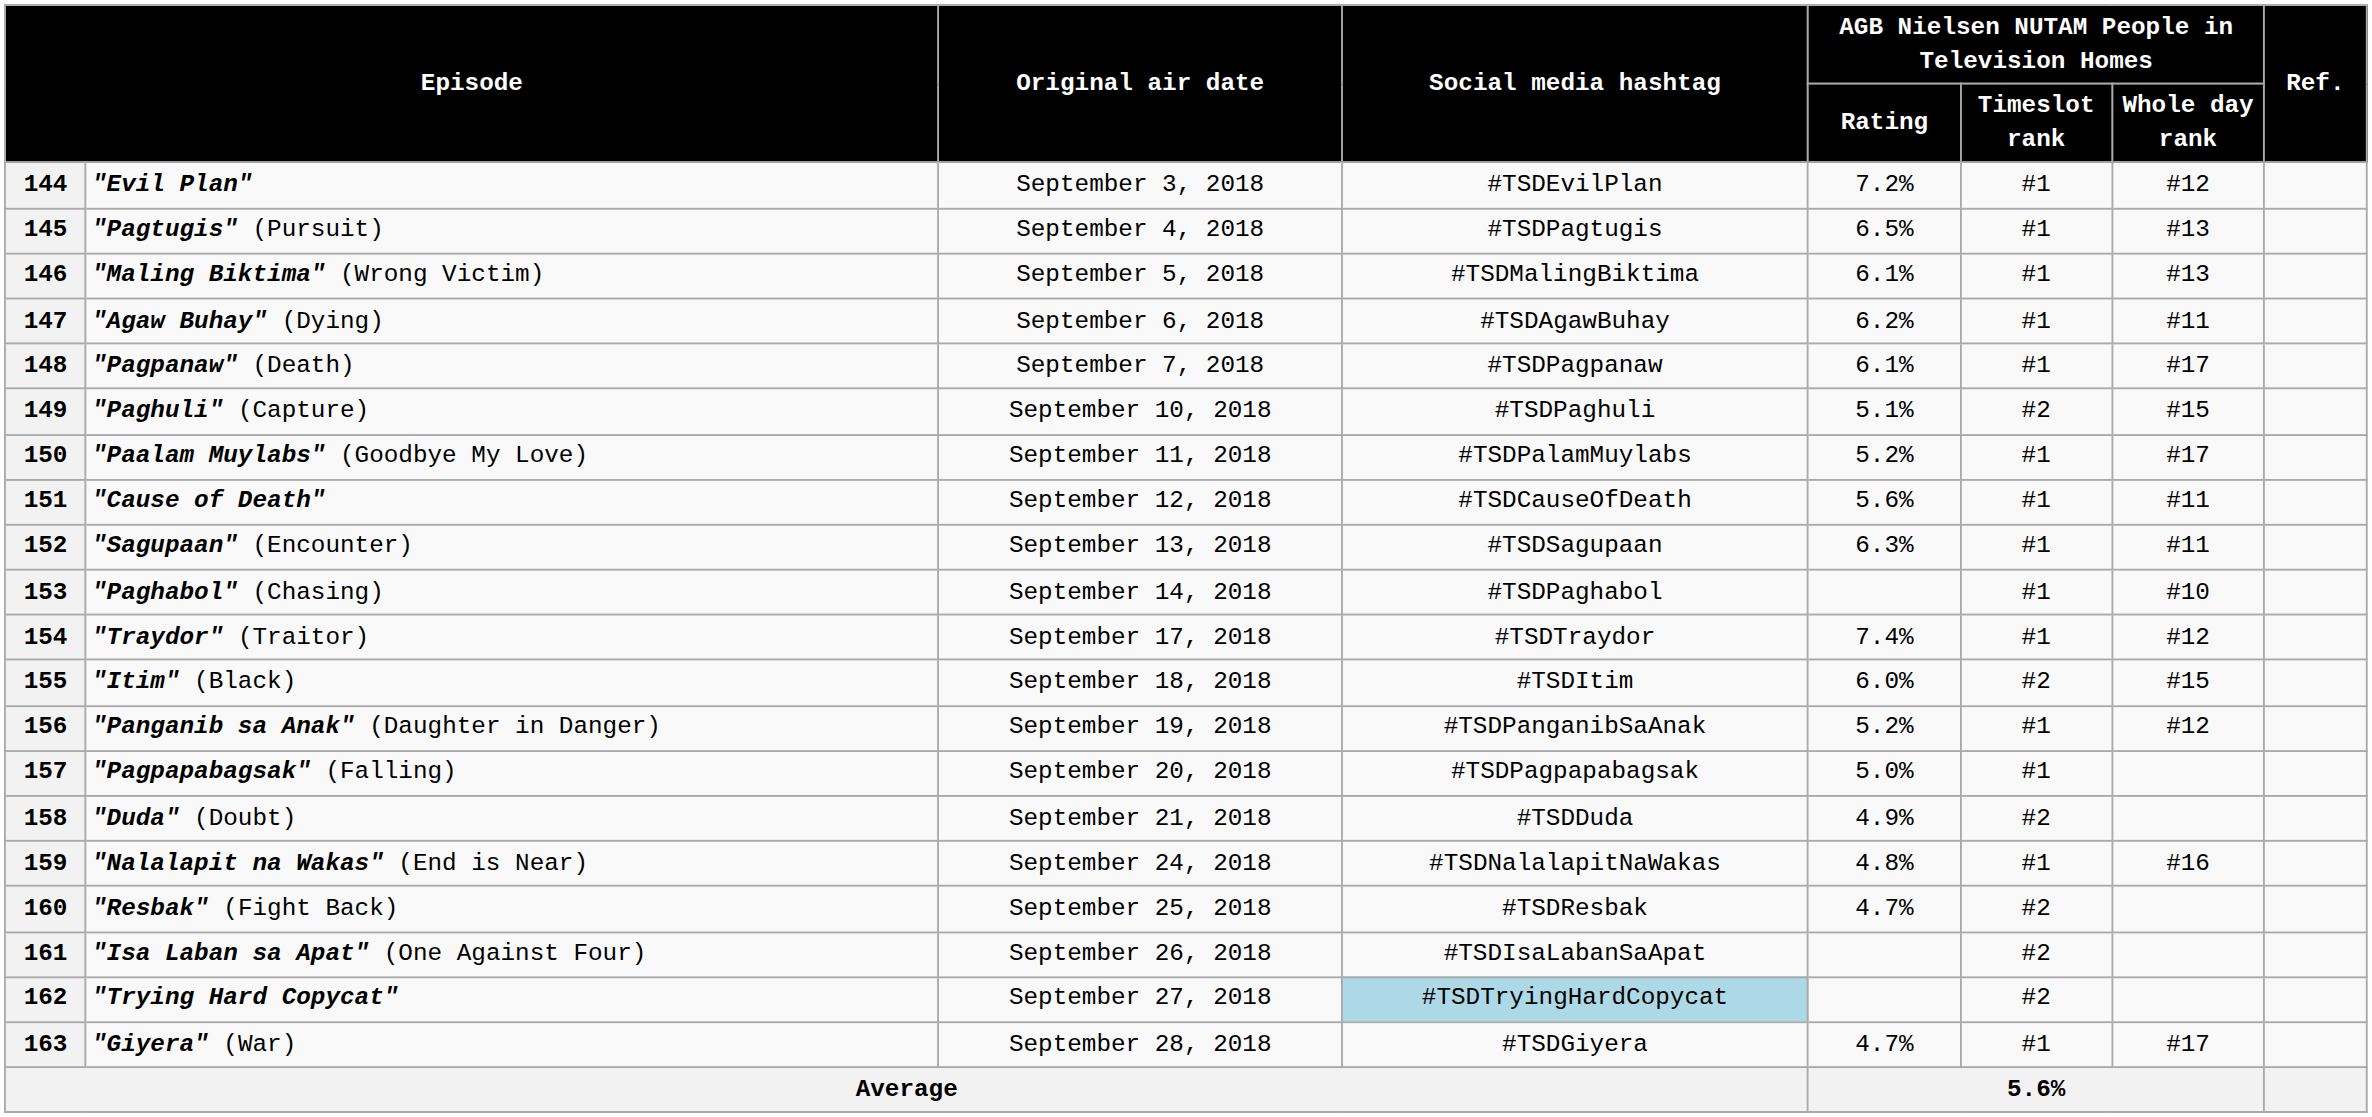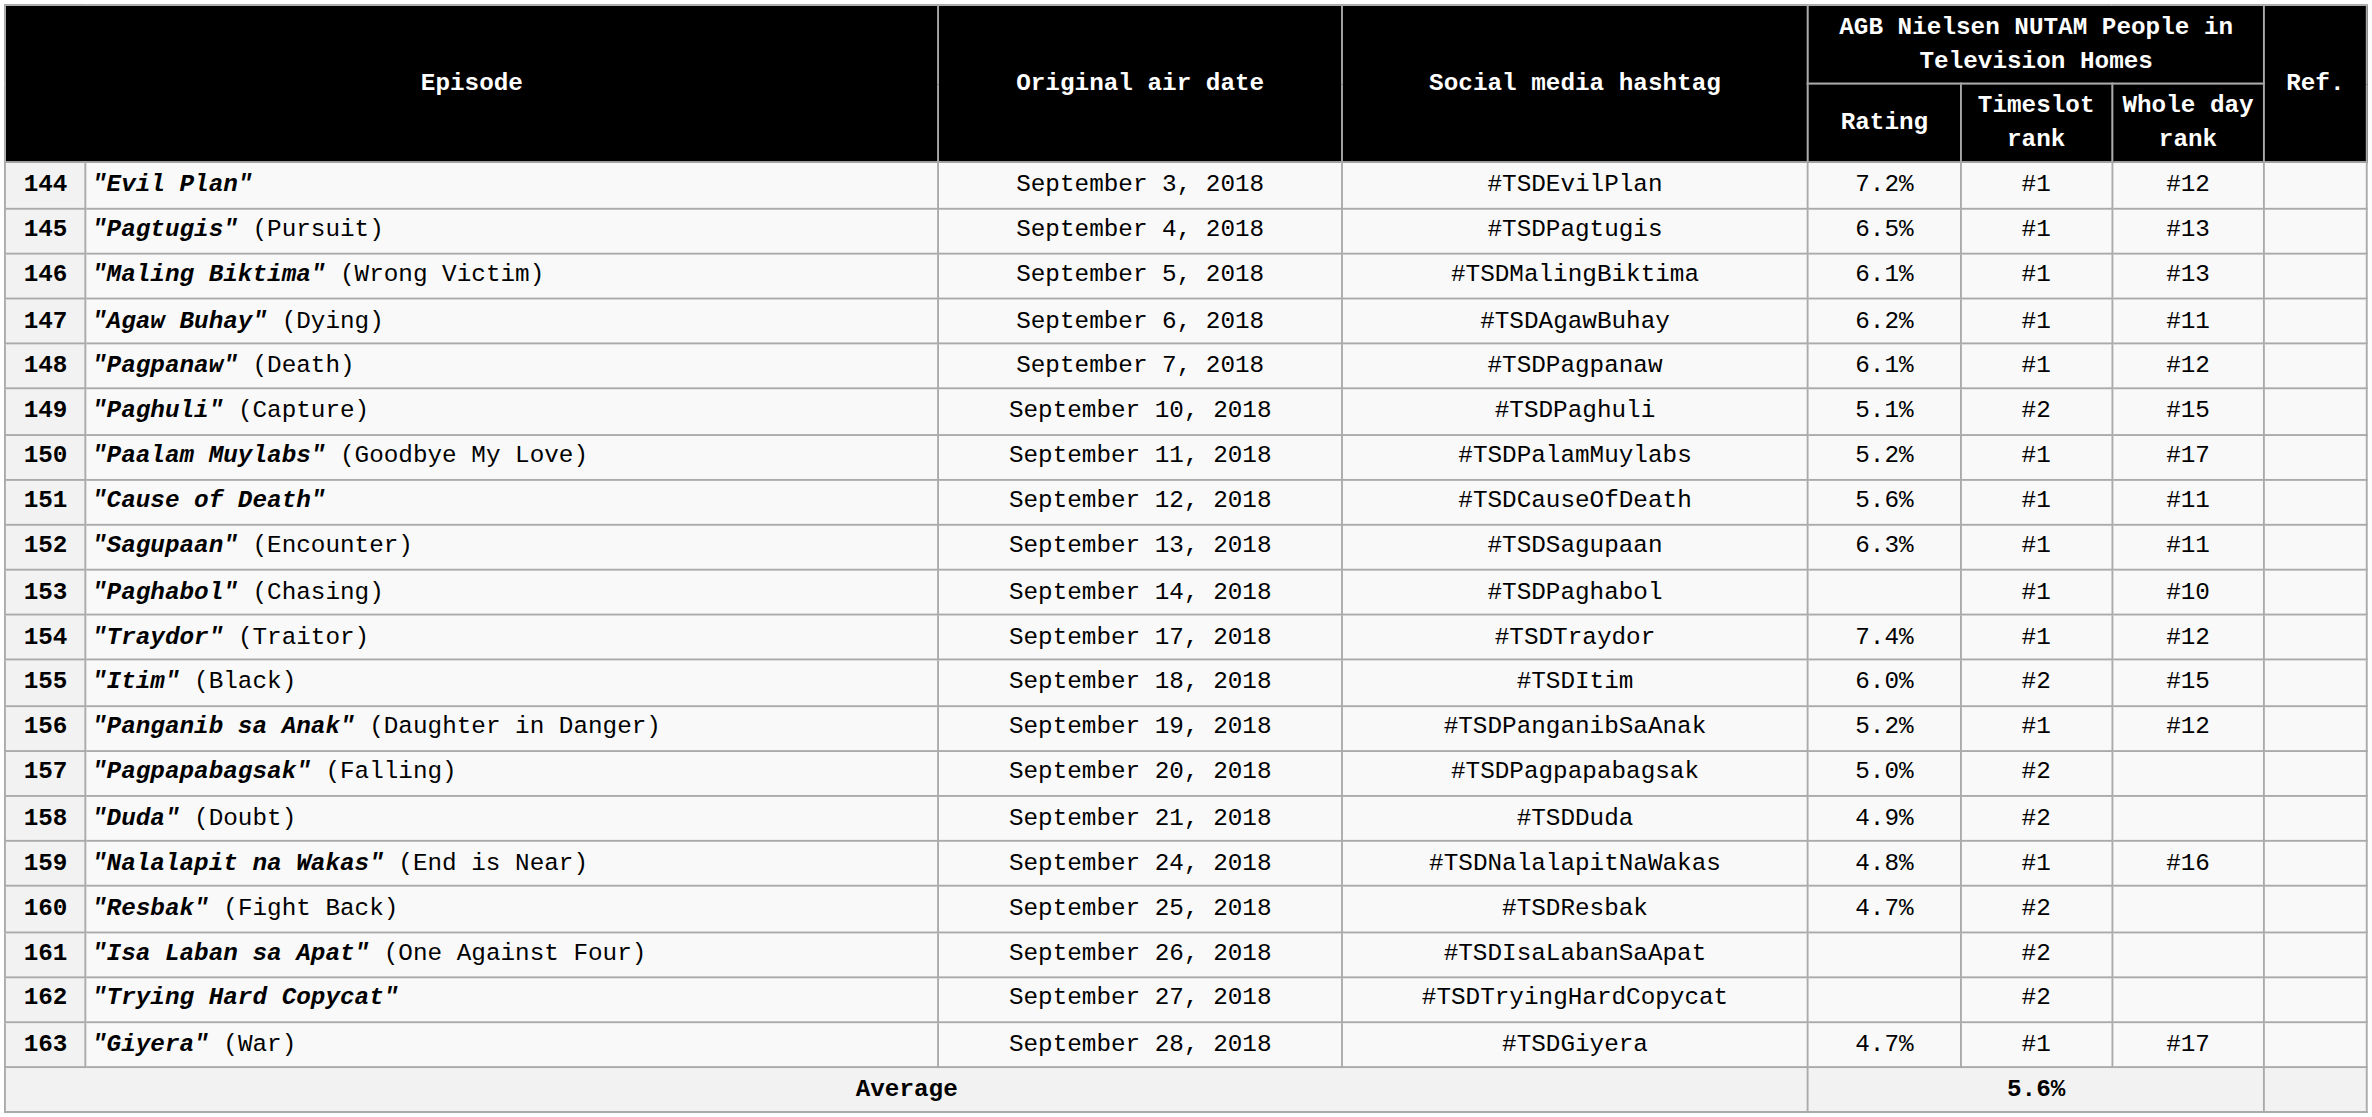(2188, 365) #17 -> (2188, 365) #12
(2036, 772) #1 -> (2036, 772) #2
(1575, 999) lightblue background -> (1575, 999) no background
